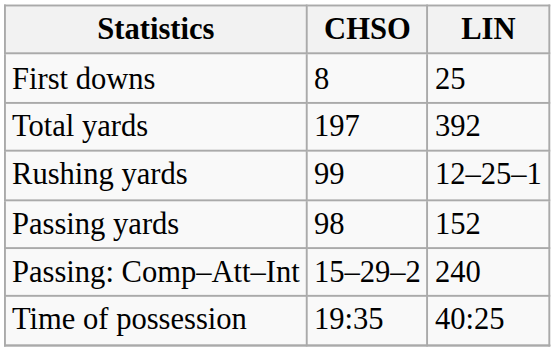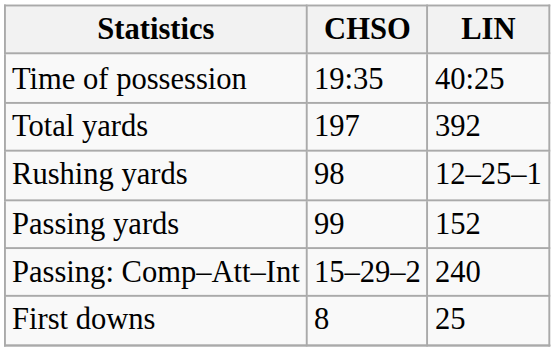rows swapped: (84, 77) <-> (129, 320)
(329, 174) 99 -> (329, 174) 98
(329, 223) 98 -> (329, 223) 99
